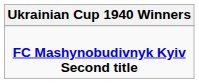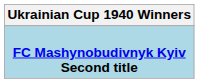(99, 59) no background -> (99, 59) lightblue background
